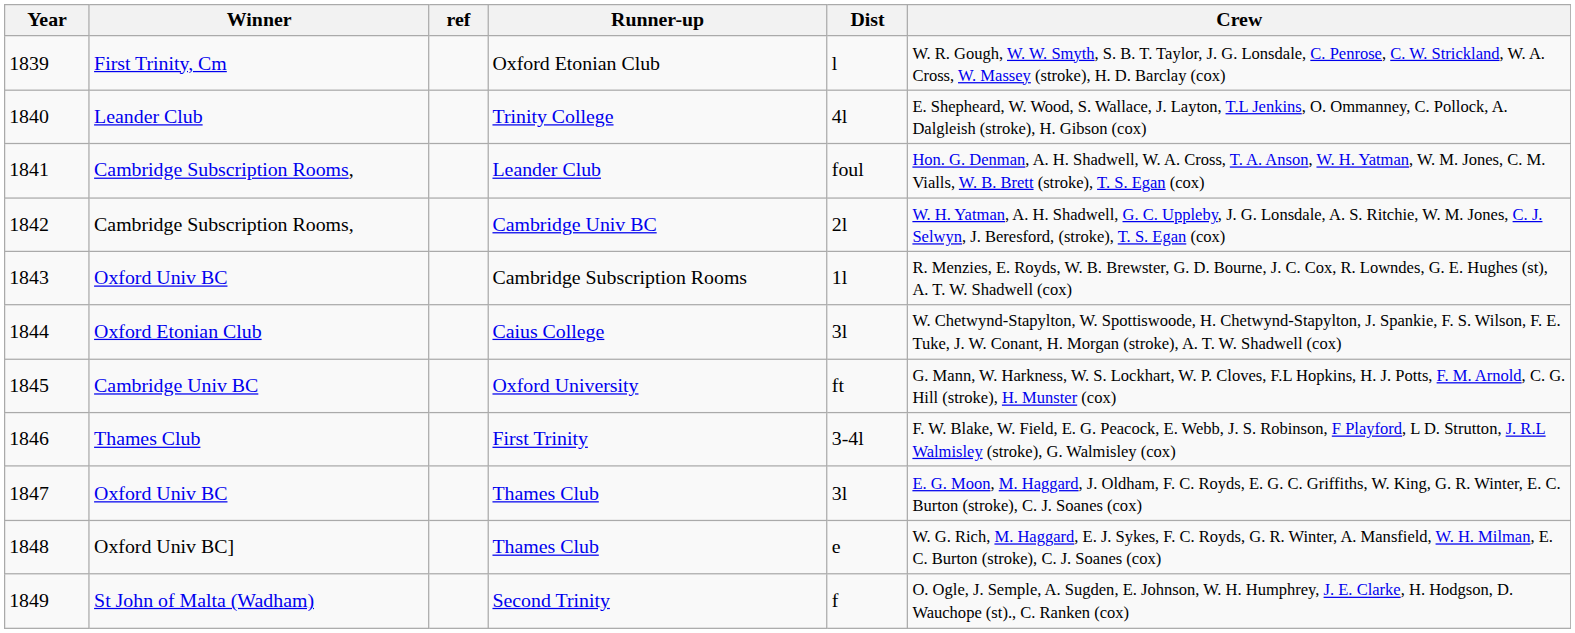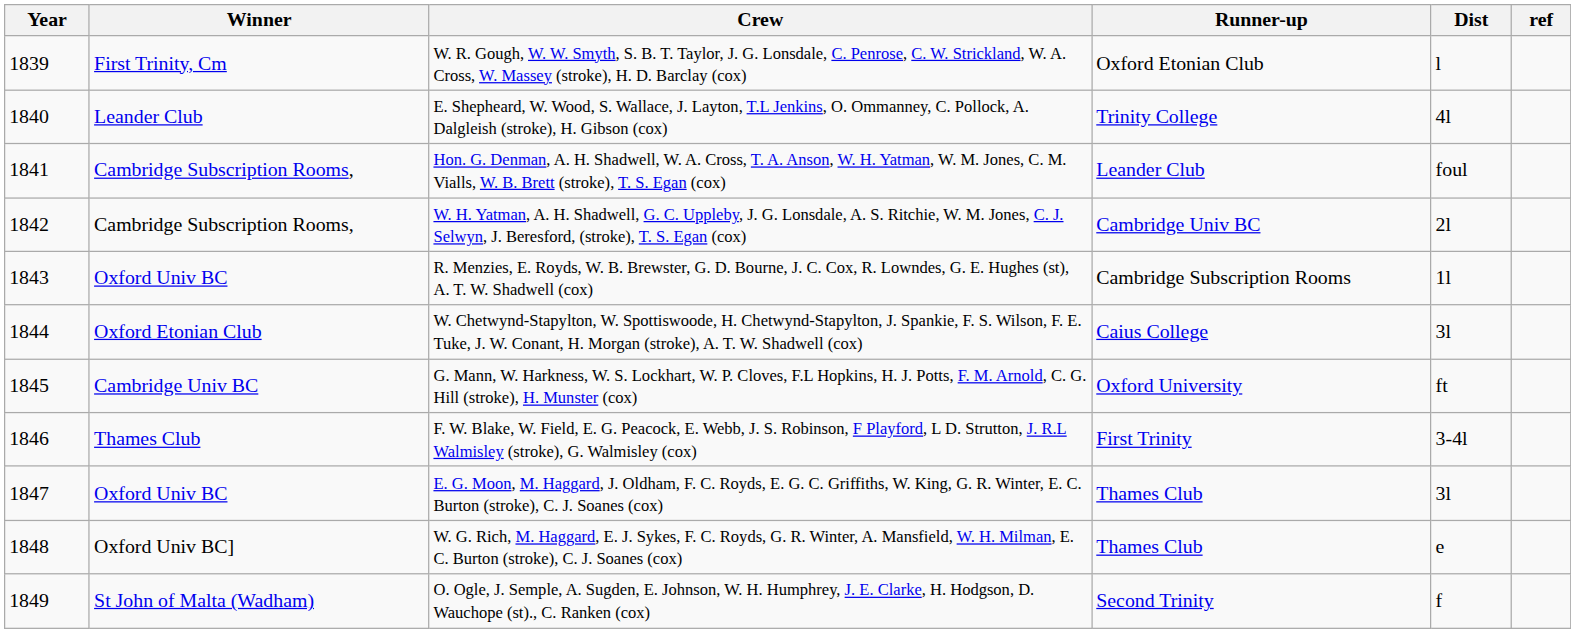columns swapped: (1239, 20) <-> (458, 20)
